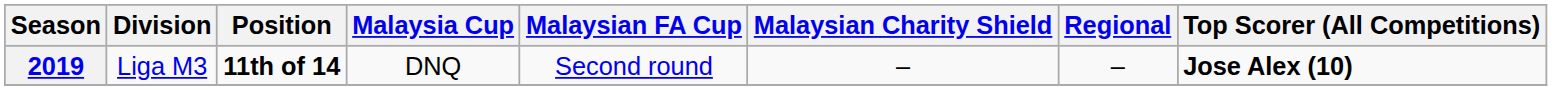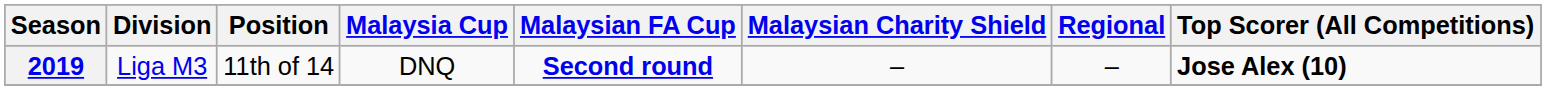(282, 66) bold -> (279, 66) normal
(634, 66) normal -> (628, 66) bold
